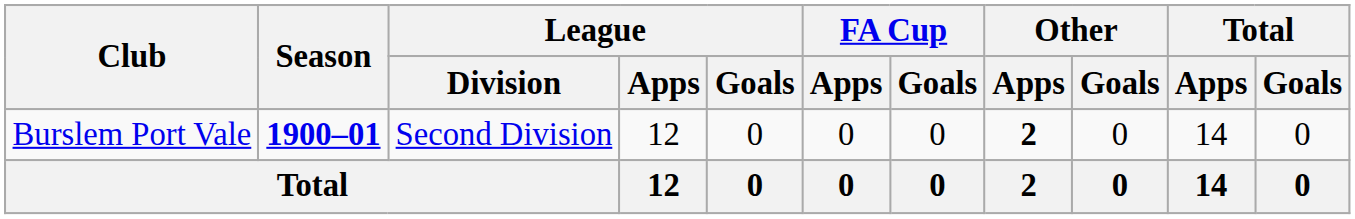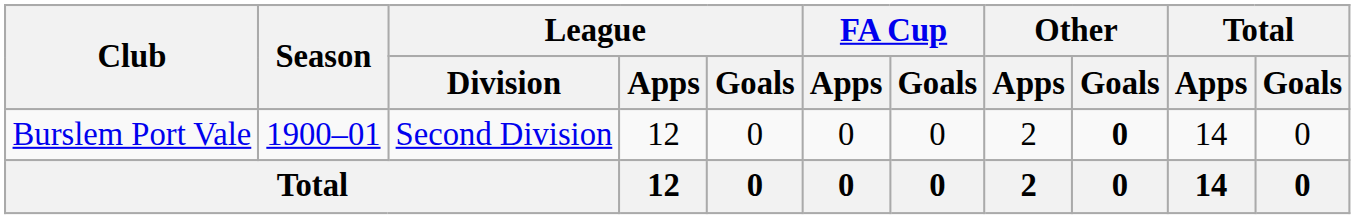(323, 133) bold -> (323, 133) normal
(1029, 133) bold -> (1029, 133) normal
(1120, 133) normal -> (1120, 133) bold
